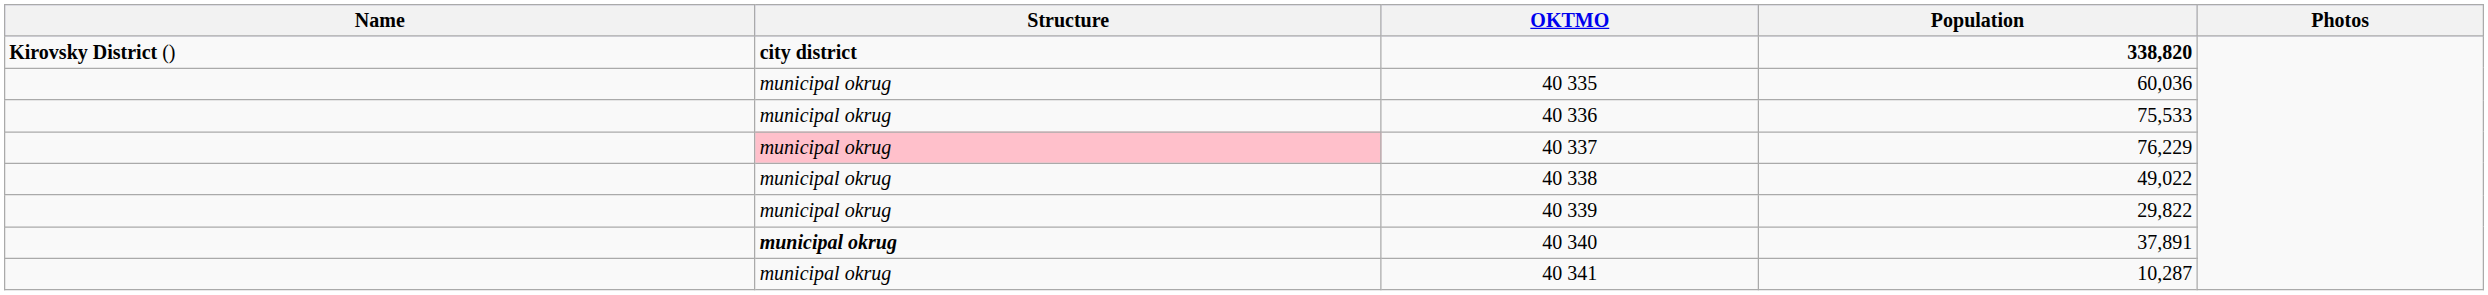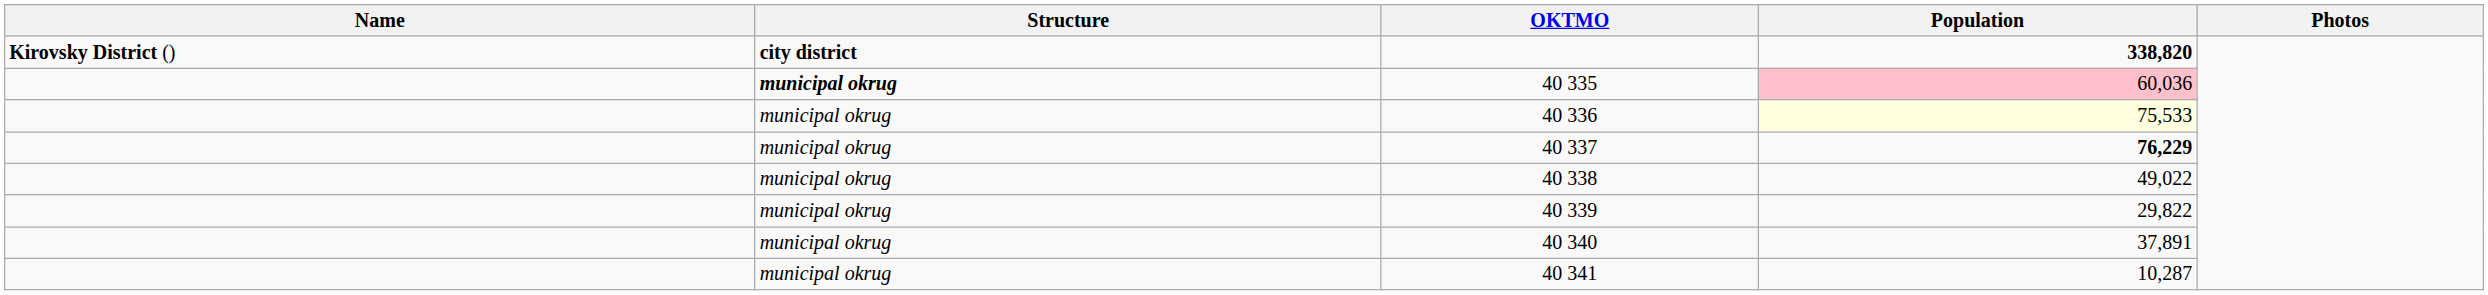(825, 83) normal -> (828, 83) bold
(2165, 83) no background -> (2165, 83) pink background
(2165, 115) no background -> (2165, 115) lightyellow background
(825, 147) pink background -> (825, 147) no background
(2165, 147) normal -> (2165, 147) bold
(828, 242) bold -> (825, 242) normal
